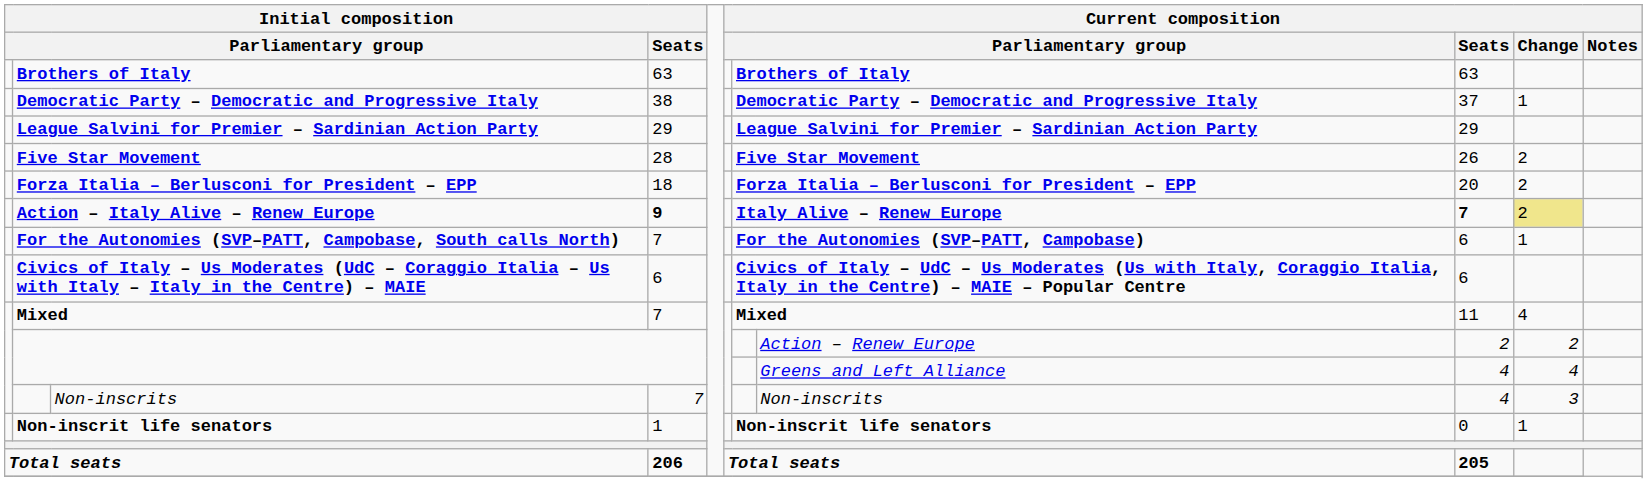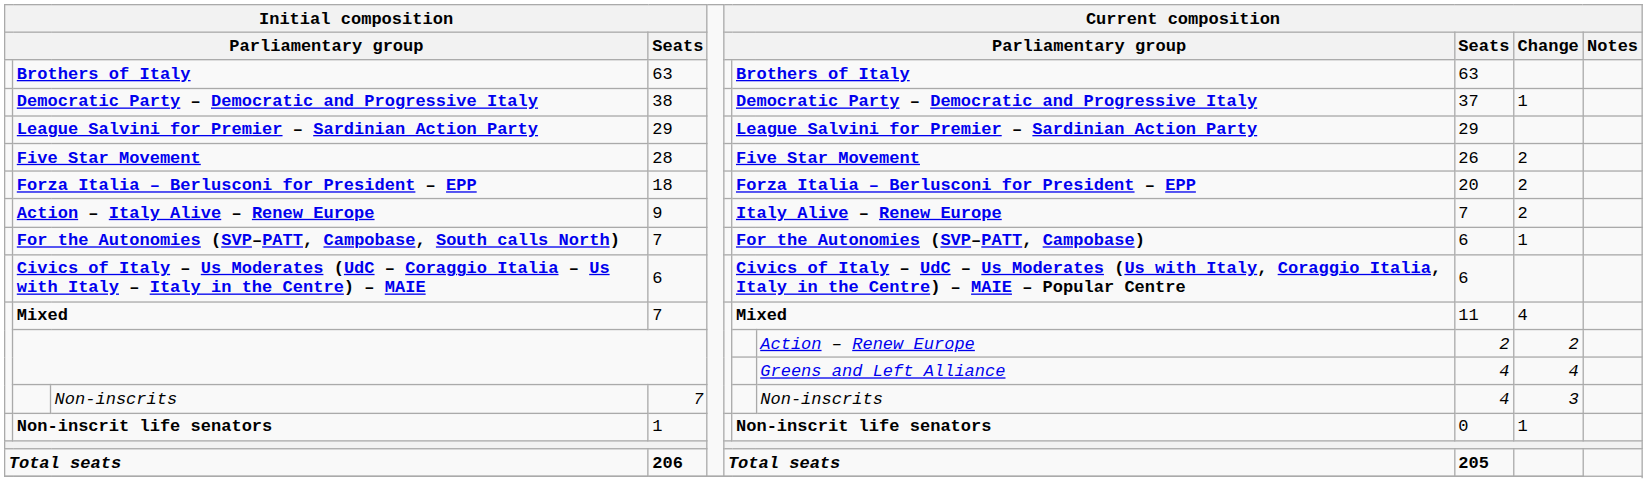(657, 213) bold -> (657, 213) normal
(1463, 213) bold -> (1463, 213) normal
(1523, 213) khaki background -> (1523, 213) no background
